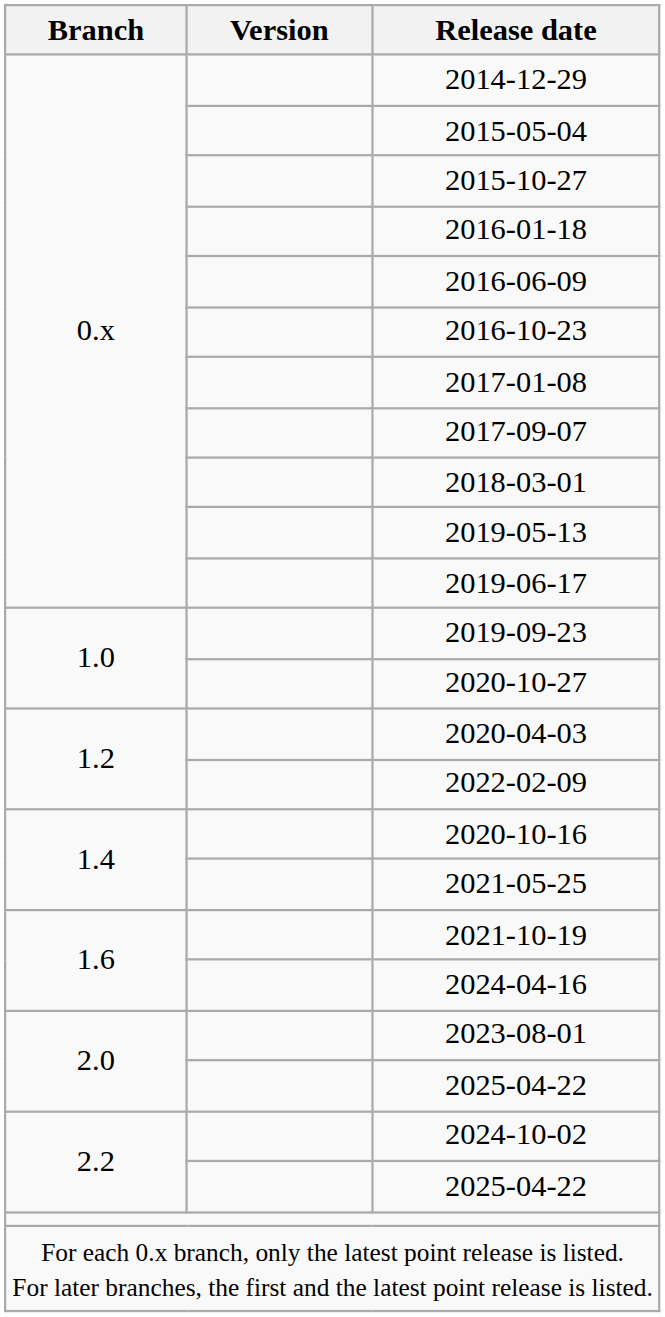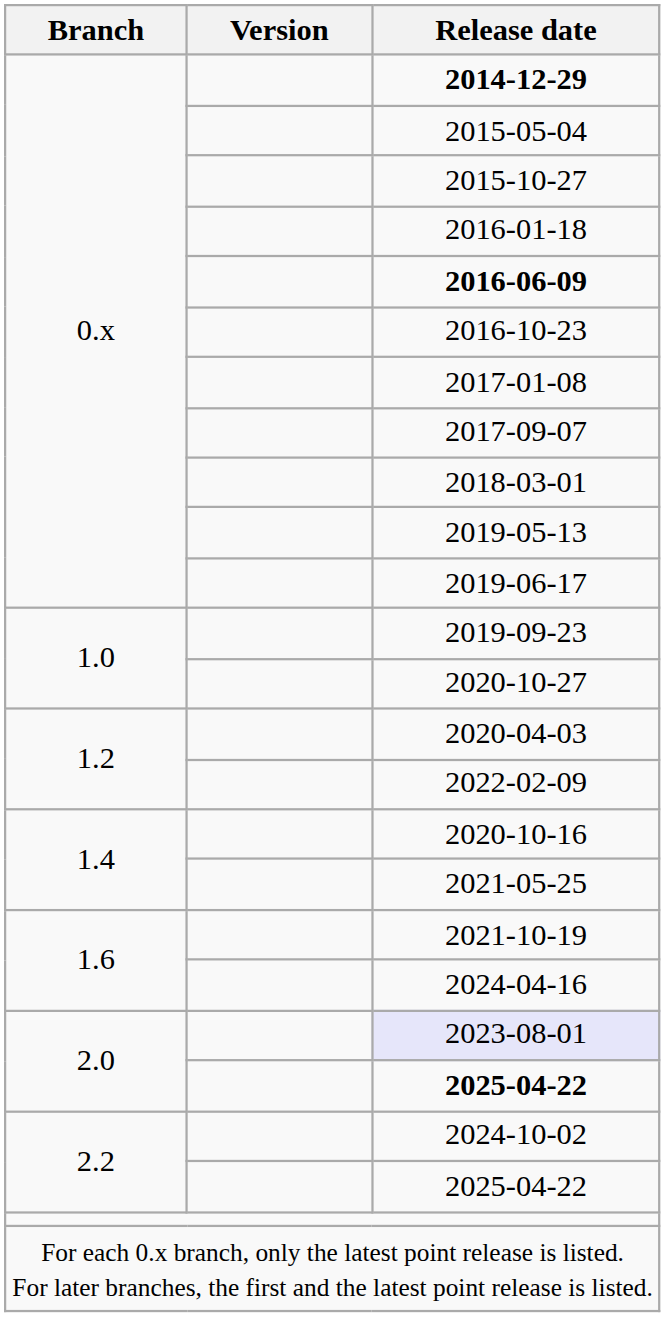(516, 79) normal -> (516, 79) bold
(516, 280) normal -> (516, 280) bold
(516, 1034) no background -> (516, 1034) lavender background
(516, 1084) normal -> (516, 1084) bold
